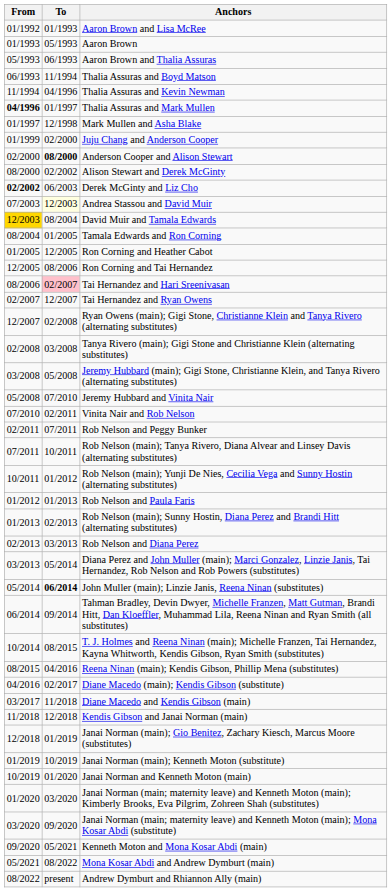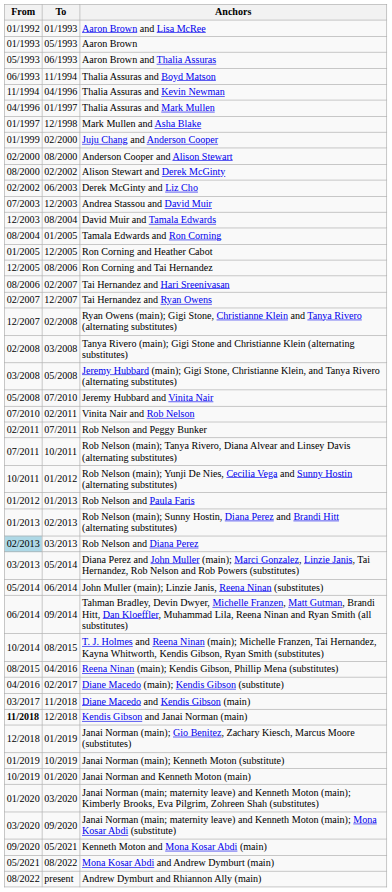(23, 108) bold -> (23, 108) normal
(61, 156) bold -> (61, 156) normal
(23, 188) bold -> (23, 188) normal
(61, 204) lightyellow background -> (61, 204) no background
(23, 220) gold background -> (23, 220) no background
(61, 284) pink background -> (61, 284) no background
(23, 544) no background -> (23, 544) lightblue background
(61, 587) bold -> (61, 587) normal
(23, 717) normal -> (23, 717) bold
